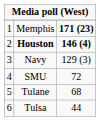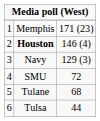(76, 28) bold -> (76, 28) normal
(76, 44) bold -> (76, 44) normal
